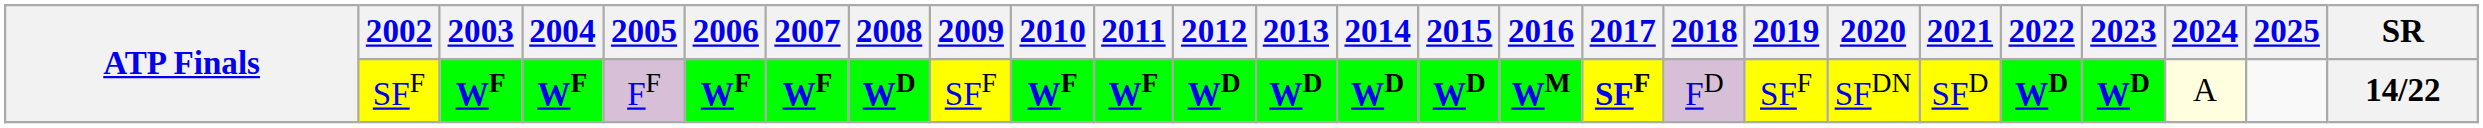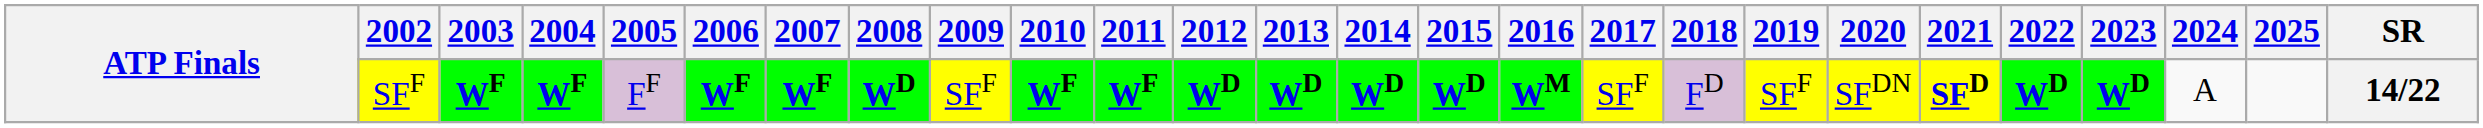(1623, 89) bold -> (1623, 89) normal
(1960, 89) normal -> (1960, 89) bold
(2205, 89) lightyellow background -> (2205, 89) no background
